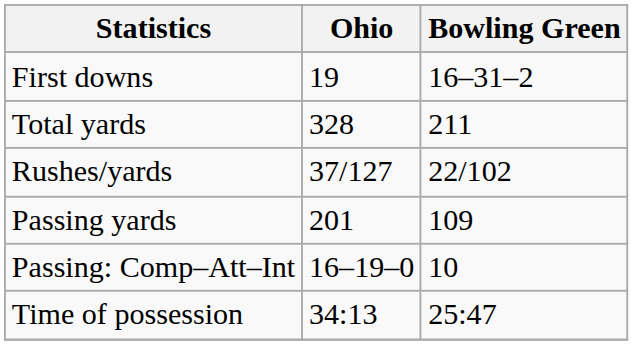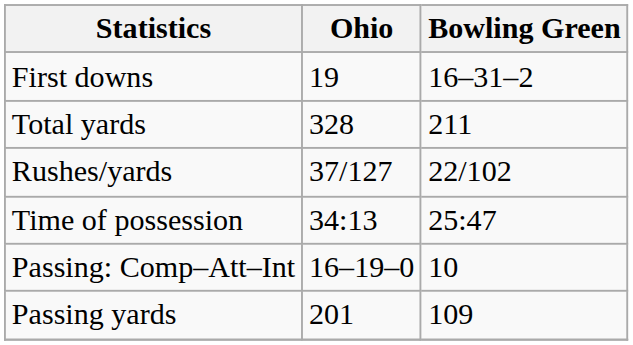rows swapped: (94, 219) <-> (127, 314)
